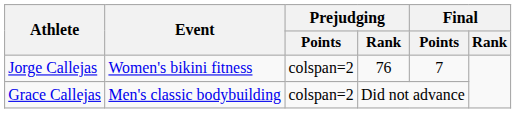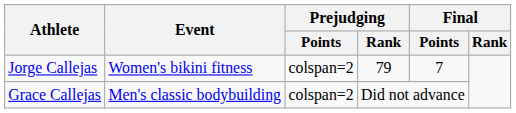(384, 68) 76 -> (384, 68) 79
